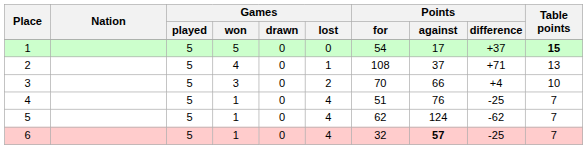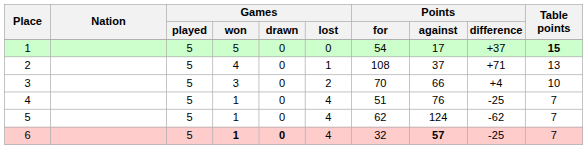(236, 135) normal -> (236, 135) bold
(282, 135) normal -> (282, 135) bold
